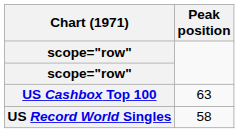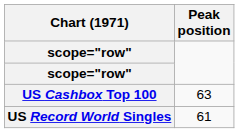(204, 116) 58 -> (204, 116) 61
